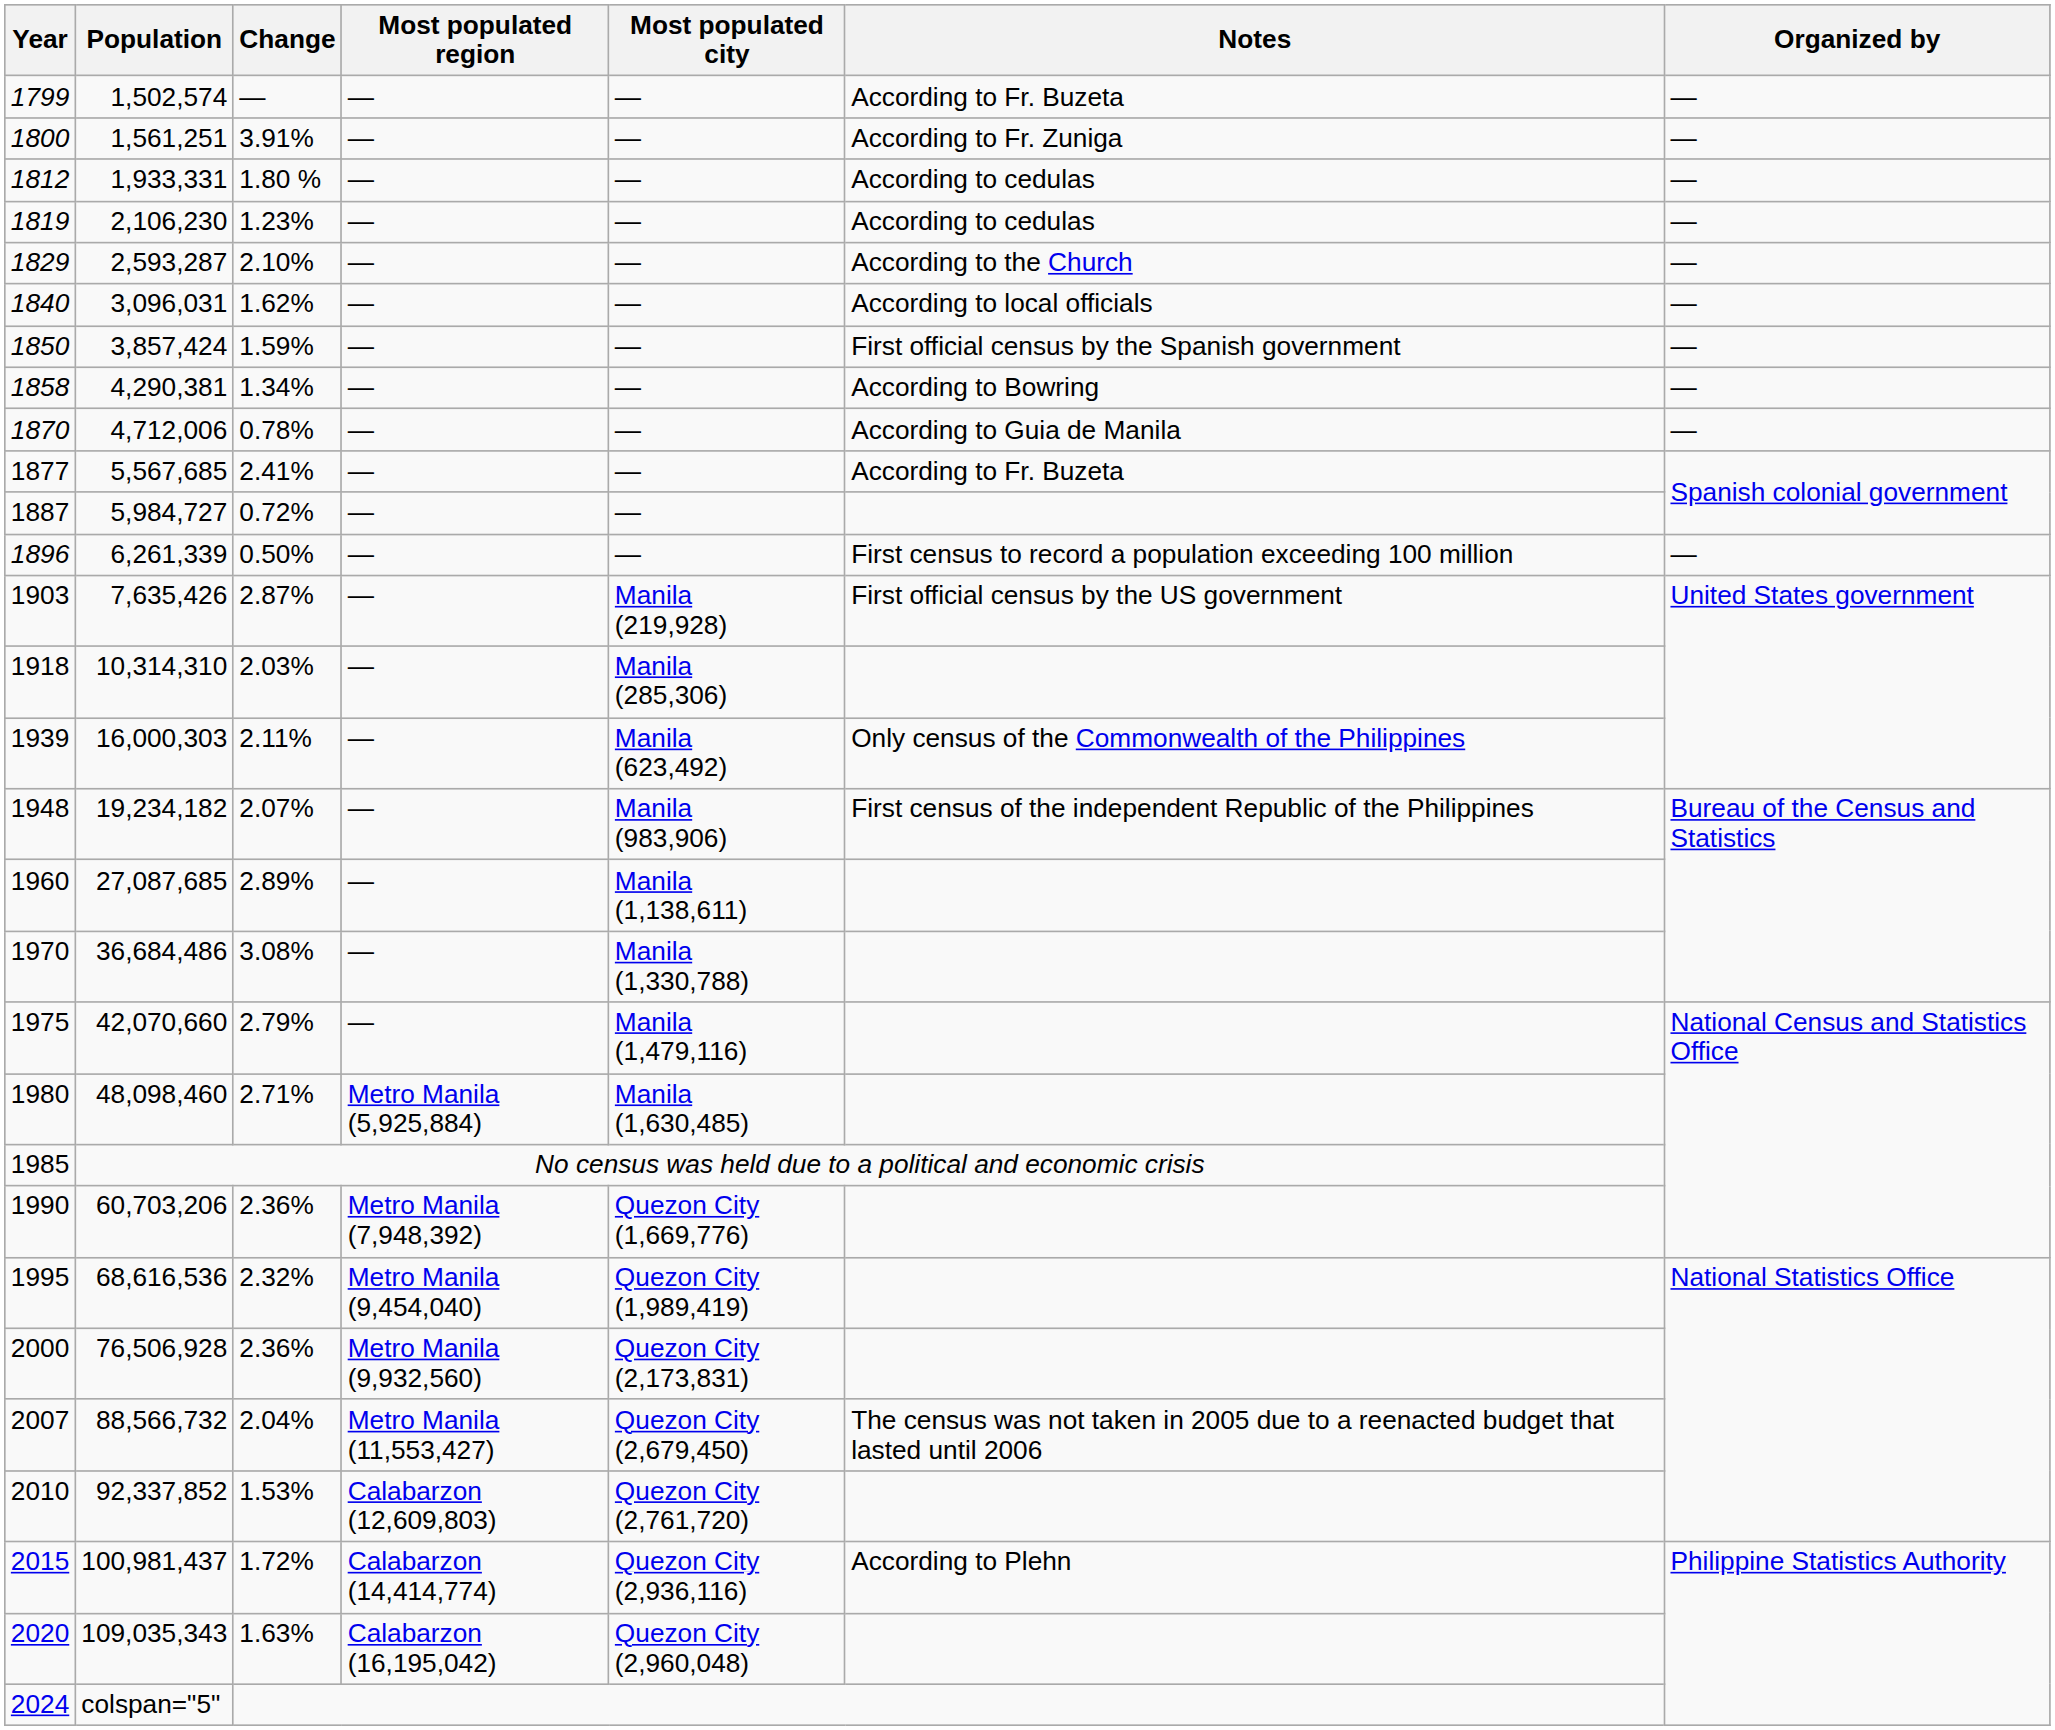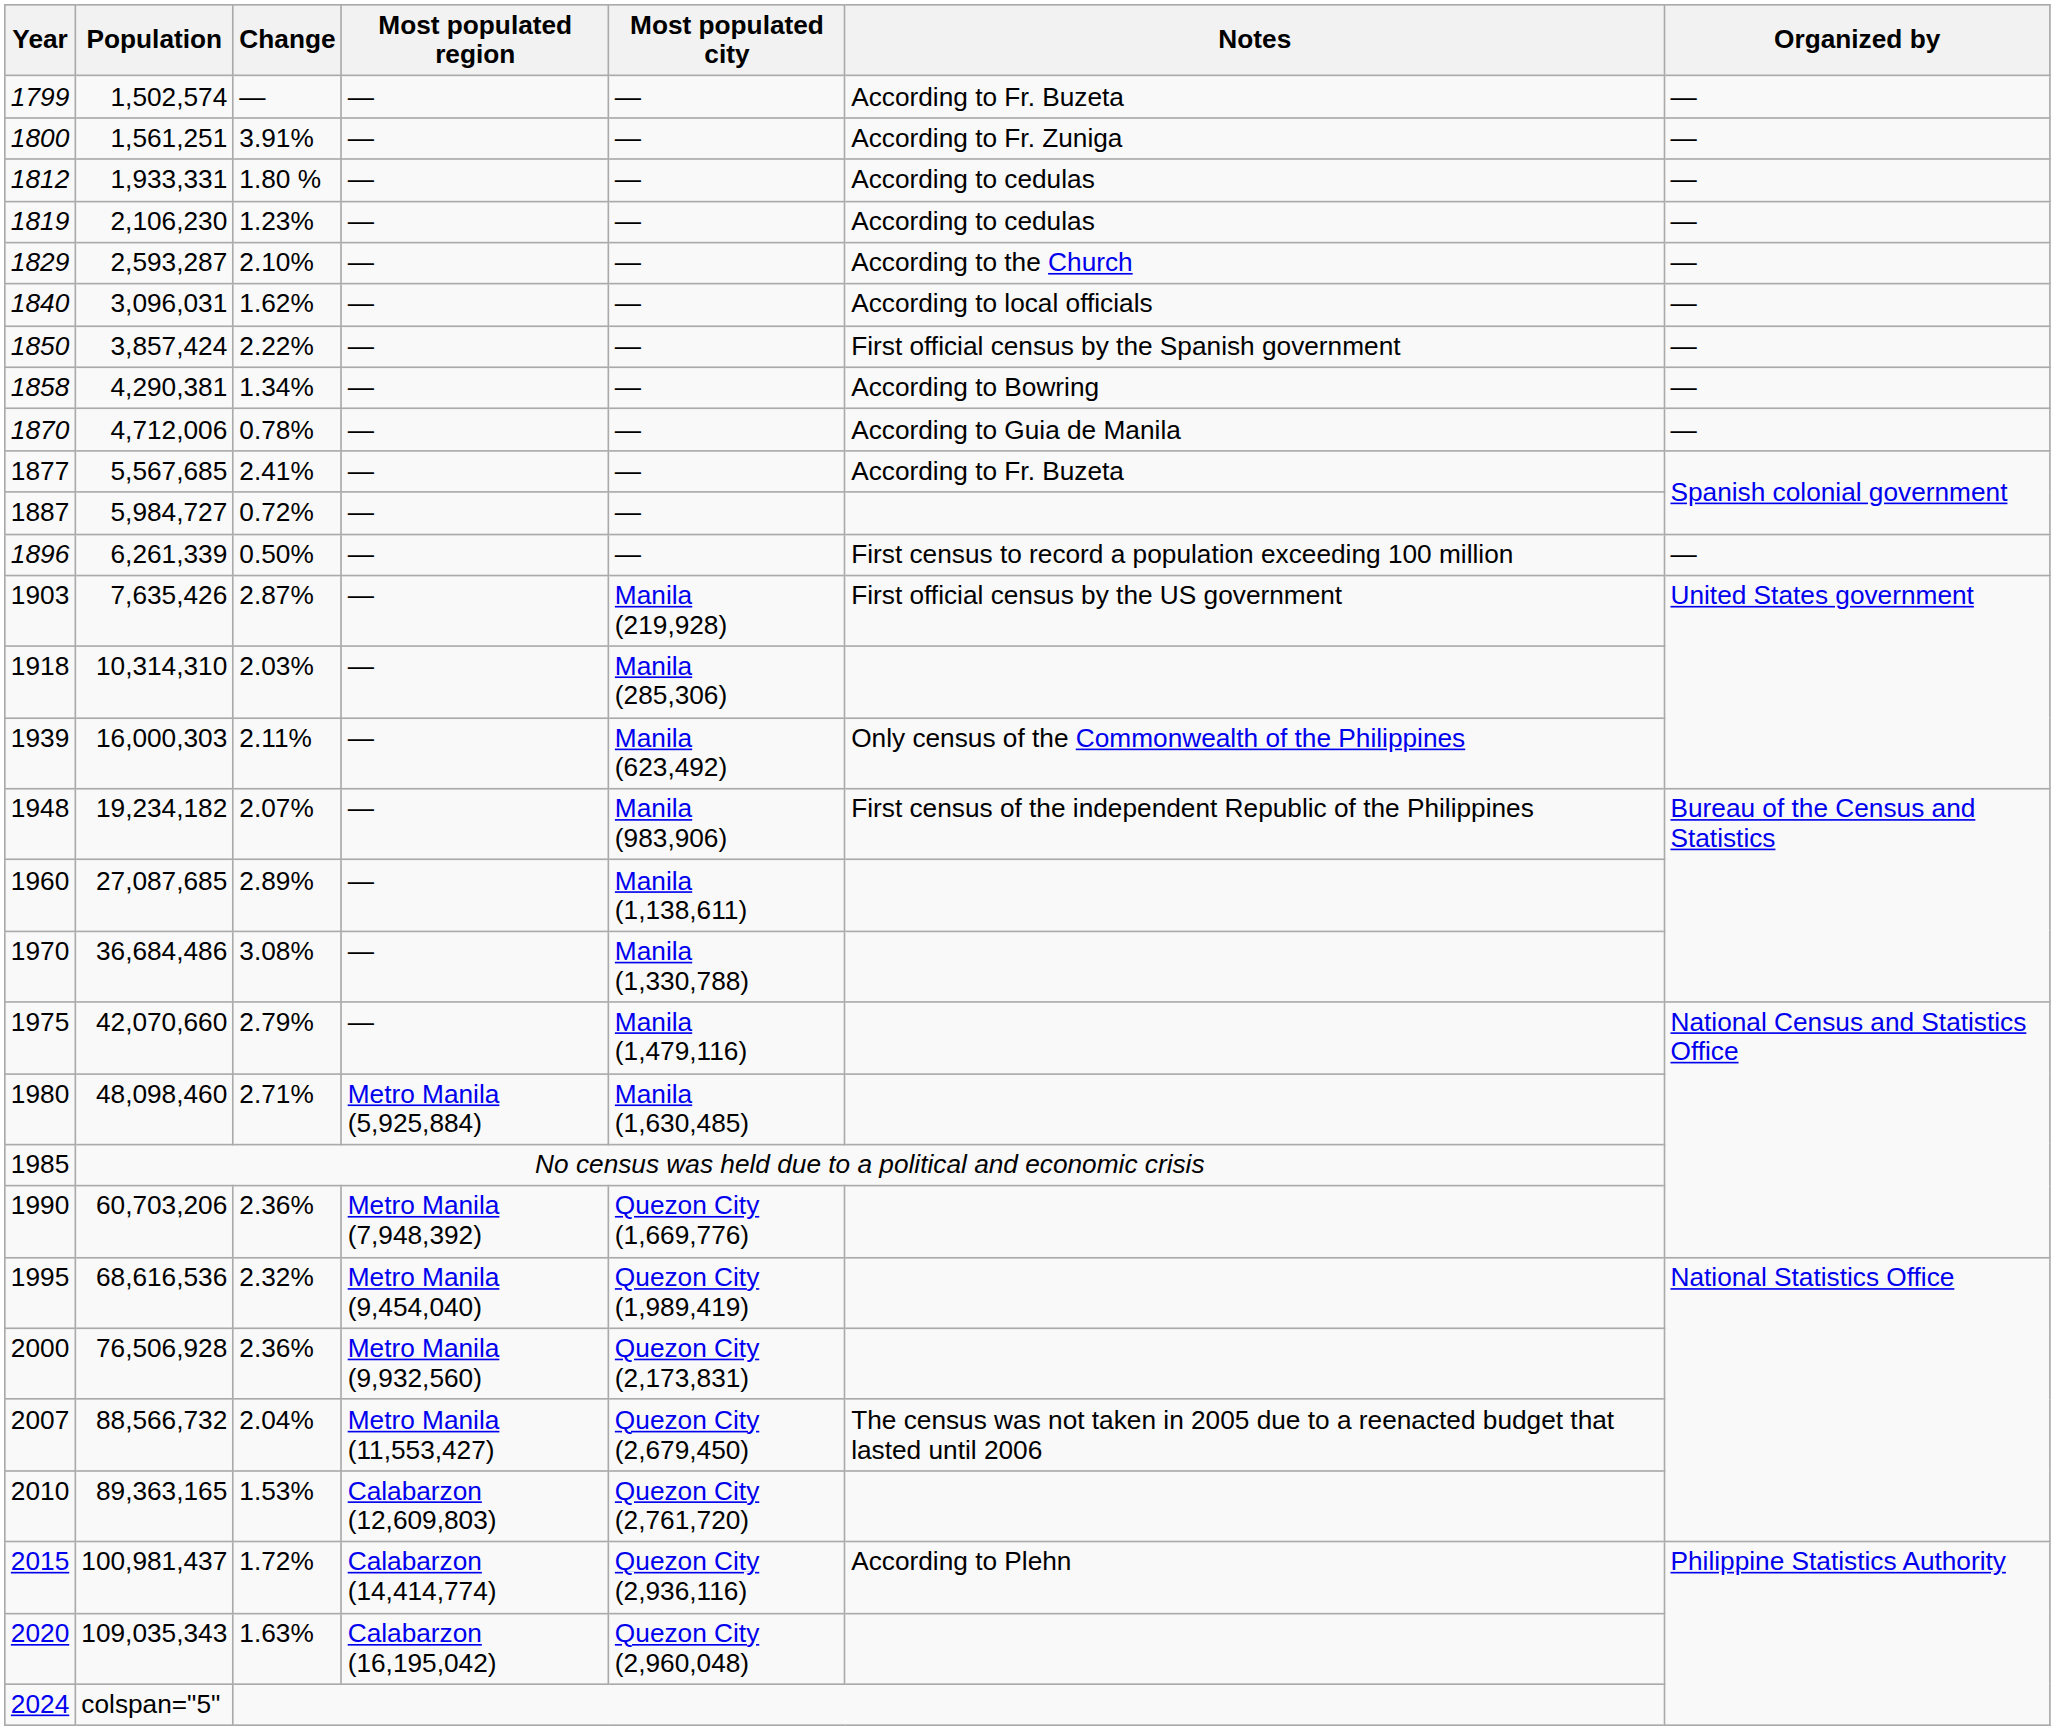(277, 346) 1.59% -> (277, 346) 2.22%
(162, 1491) 92,337,852 -> (162, 1491) 89,363,165
